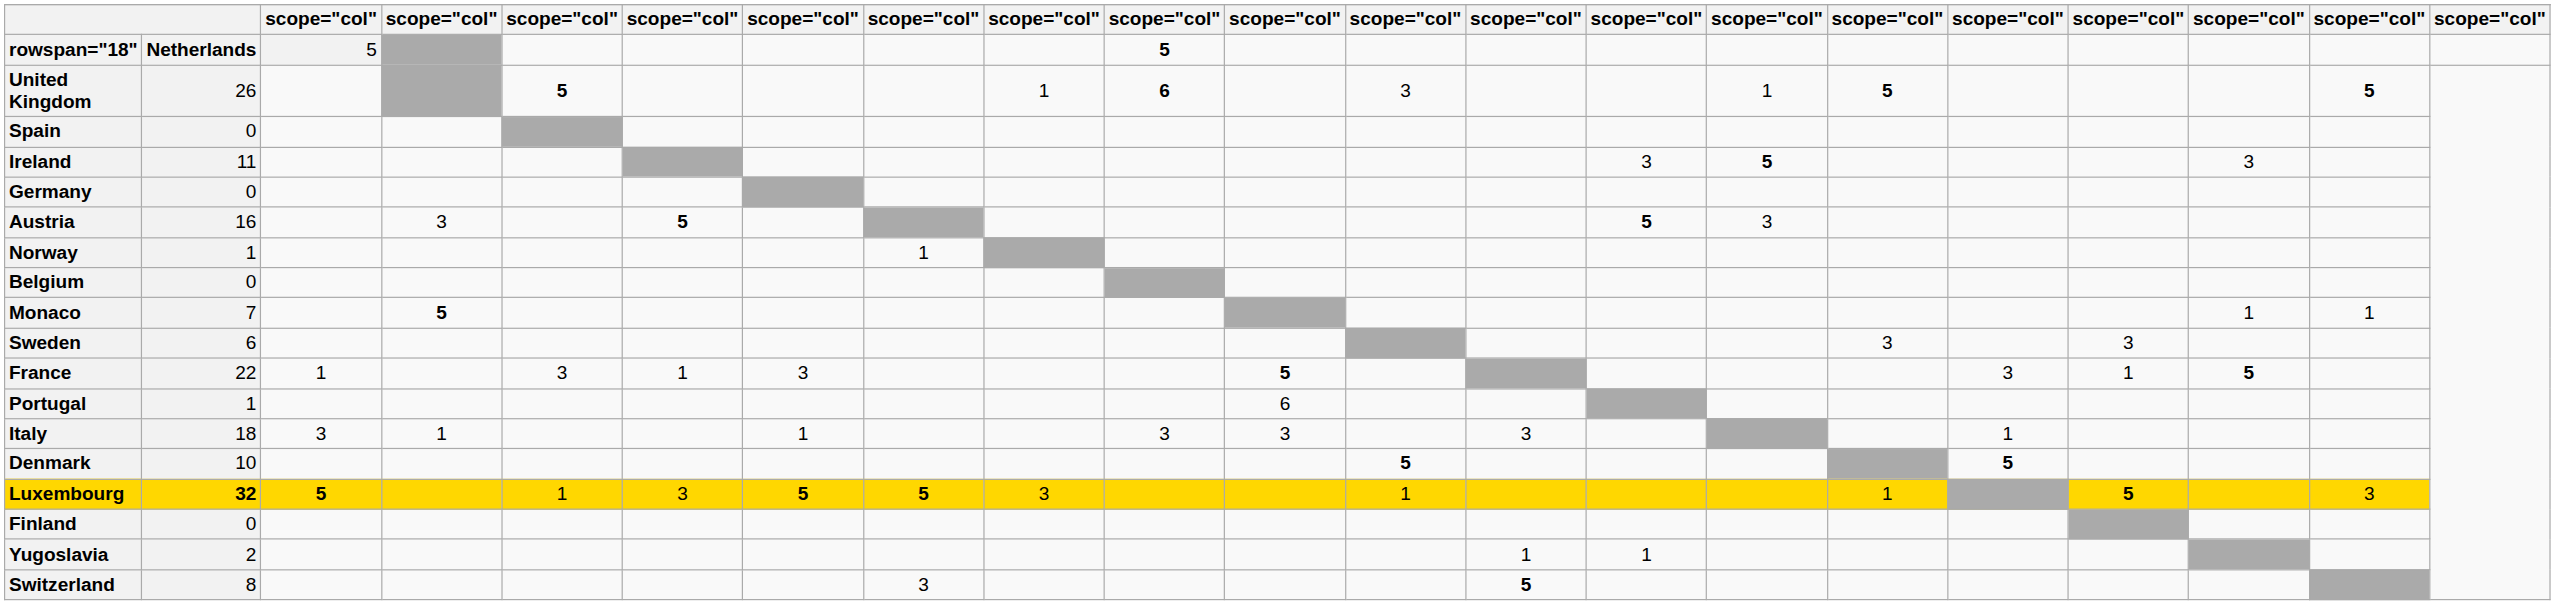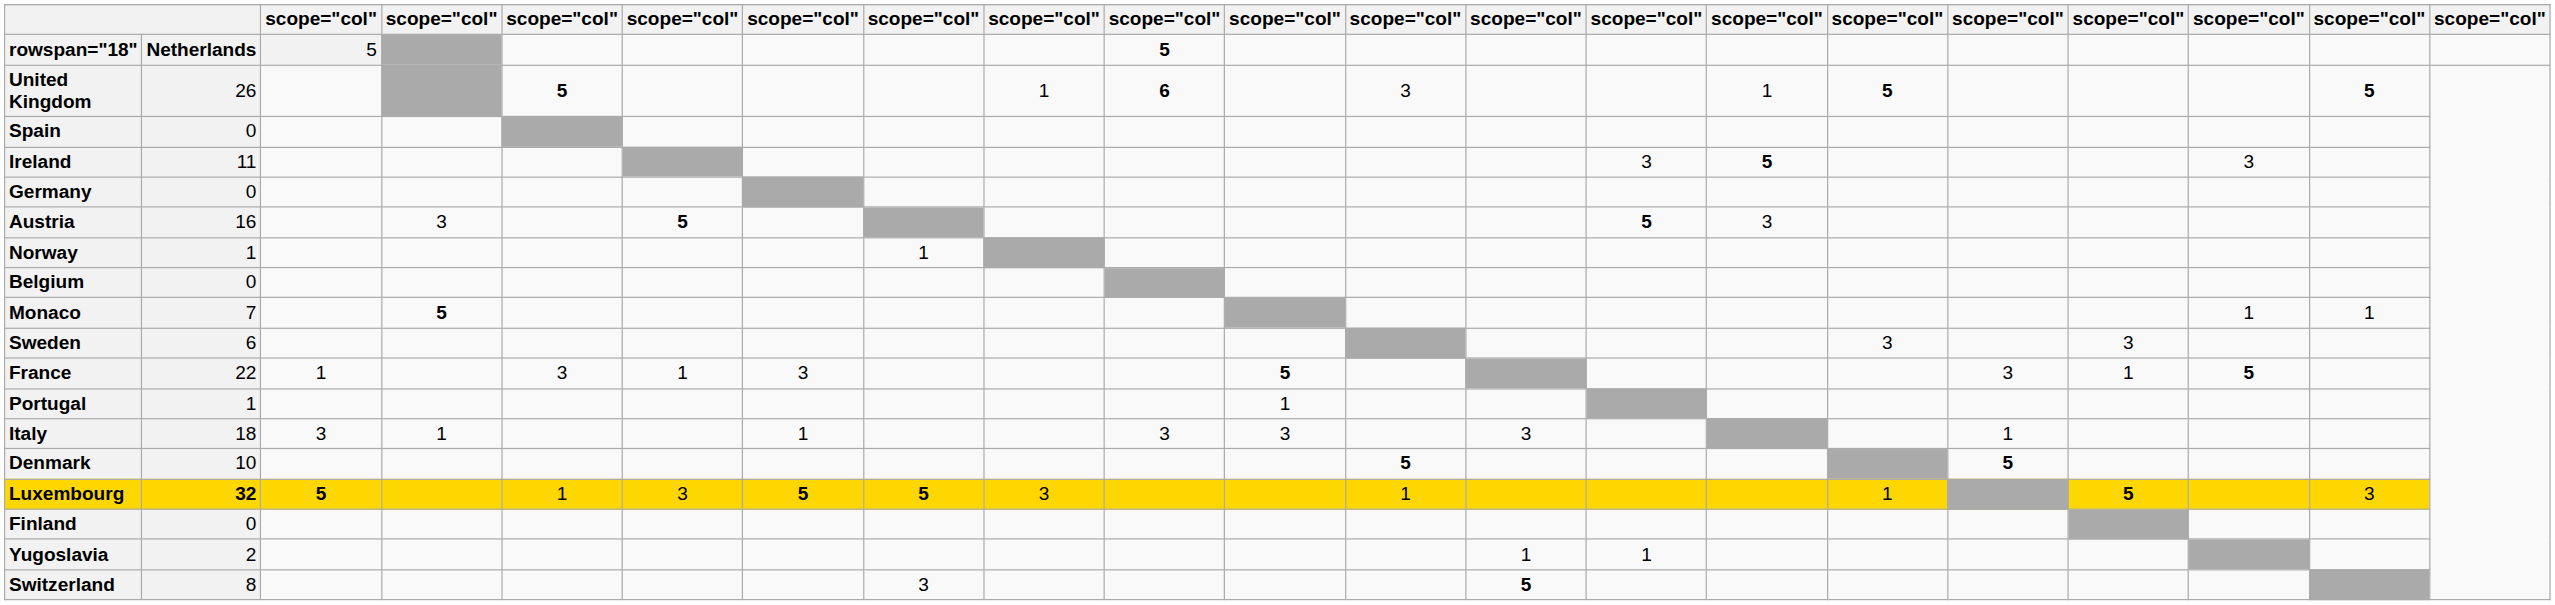(1285, 403) 6 -> (1285, 403) 1
